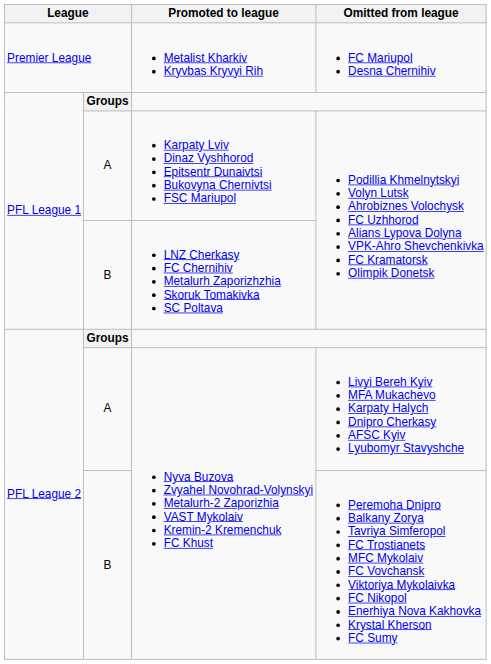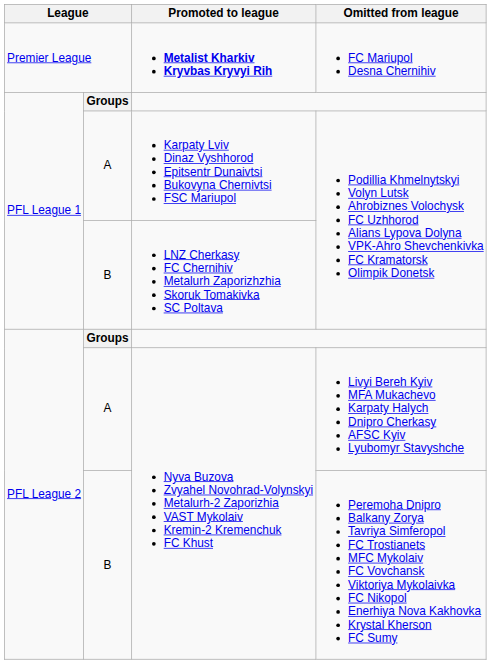(224, 64) normal -> (224, 64) bold
